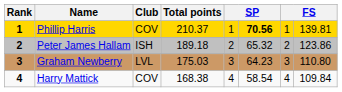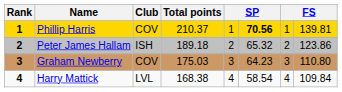(144, 62) LVL -> (147, 62) COV
(147, 78) COV -> (144, 78) LVL
